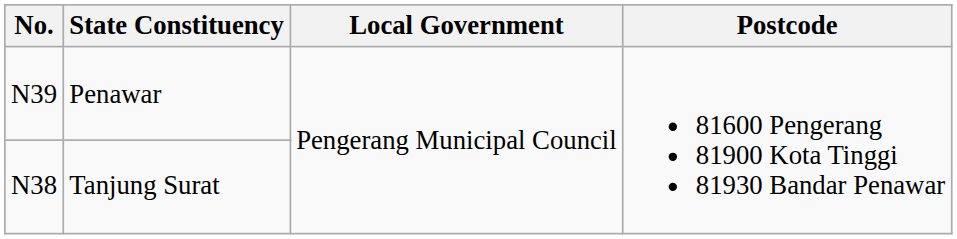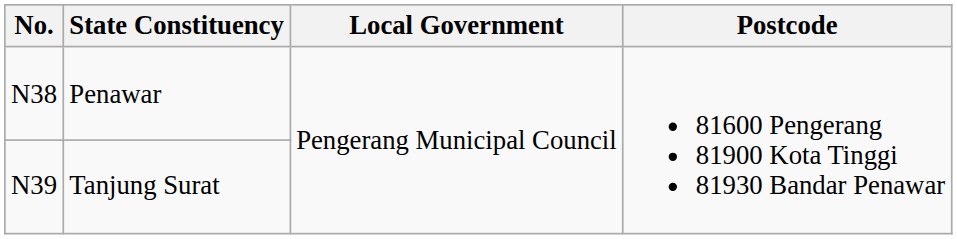(34, 93) N39 -> (34, 93) N38
(34, 186) N38 -> (34, 186) N39
